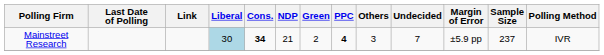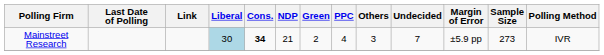(344, 39) bold -> (344, 39) normal
(507, 39) 237 -> (507, 39) 273
